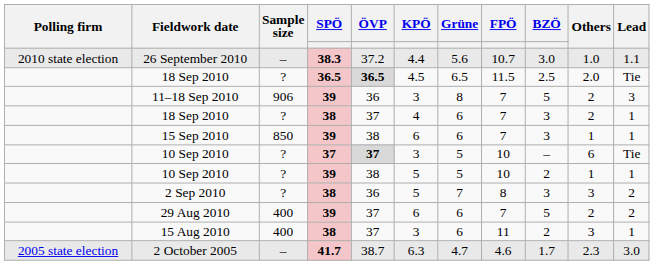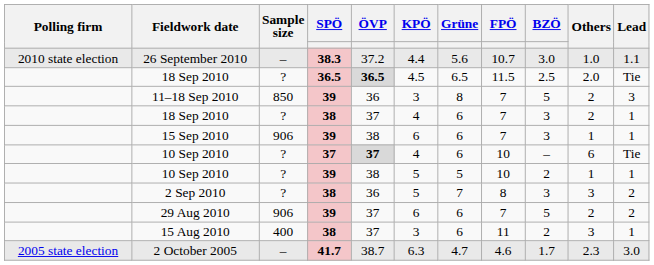(283, 97) 906 -> (283, 97) 850
(283, 135) 850 -> (283, 135) 906
(416, 154) 3 -> (416, 154) 4
(460, 154) 5 -> (460, 154) 6
(283, 212) 400 -> (283, 212) 906
